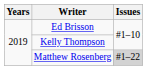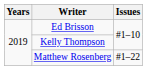(128, 57) lightgrey background -> (128, 57) no background
